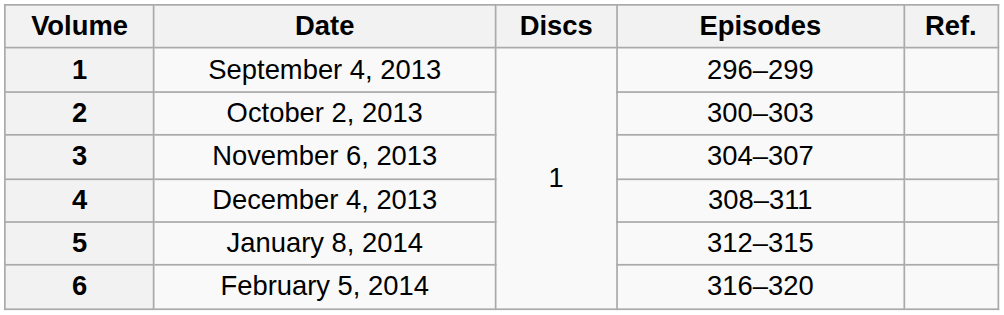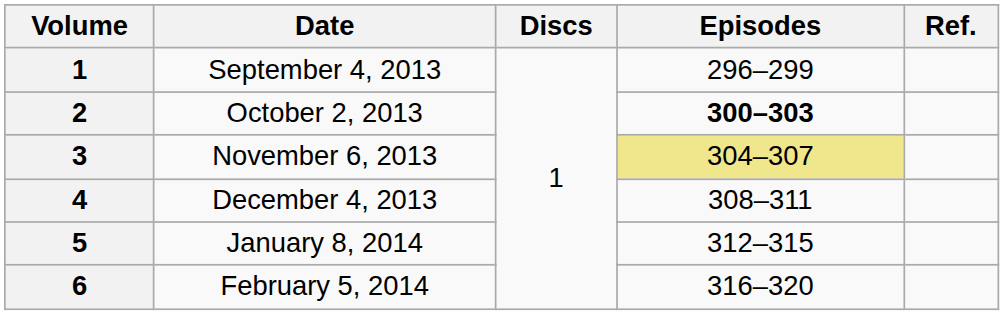(760, 112) normal -> (760, 112) bold
(760, 156) no background -> (760, 156) khaki background
